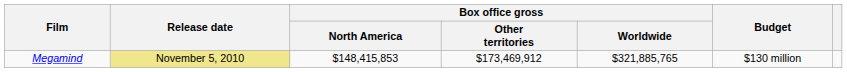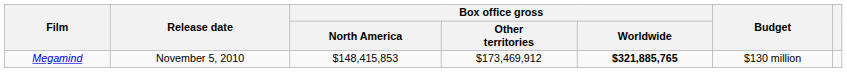(200, 59) khaki background -> (200, 59) no background
(645, 59) normal -> (645, 59) bold
